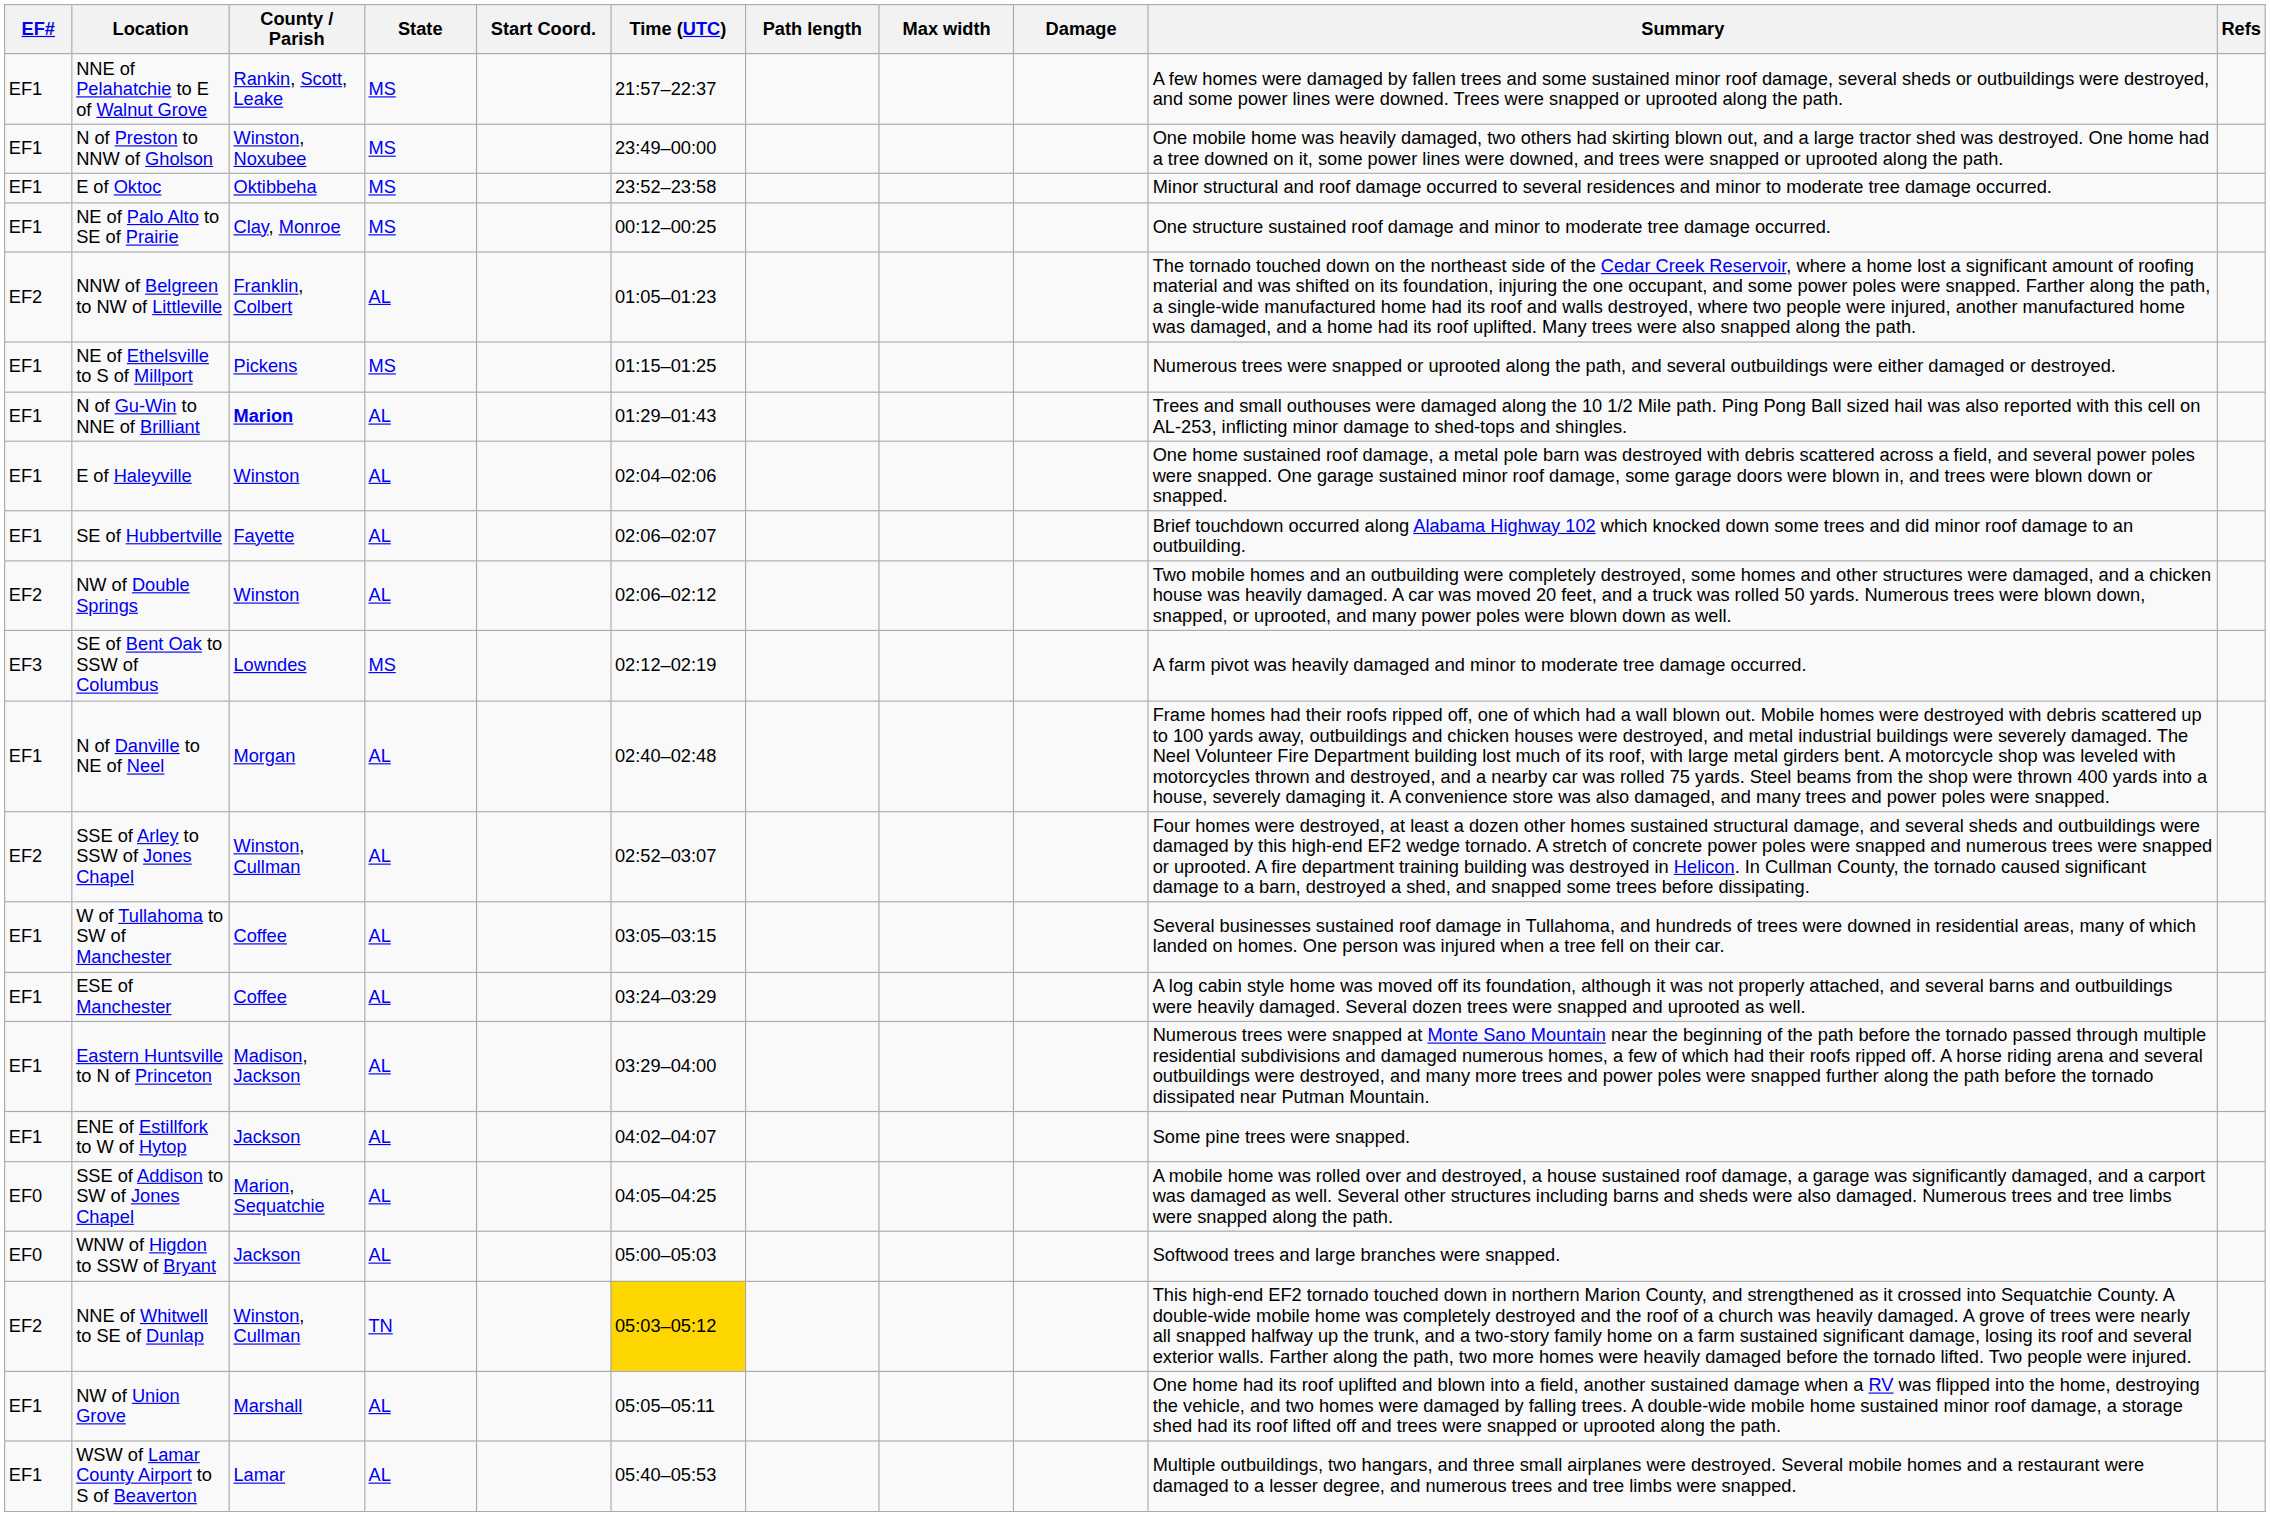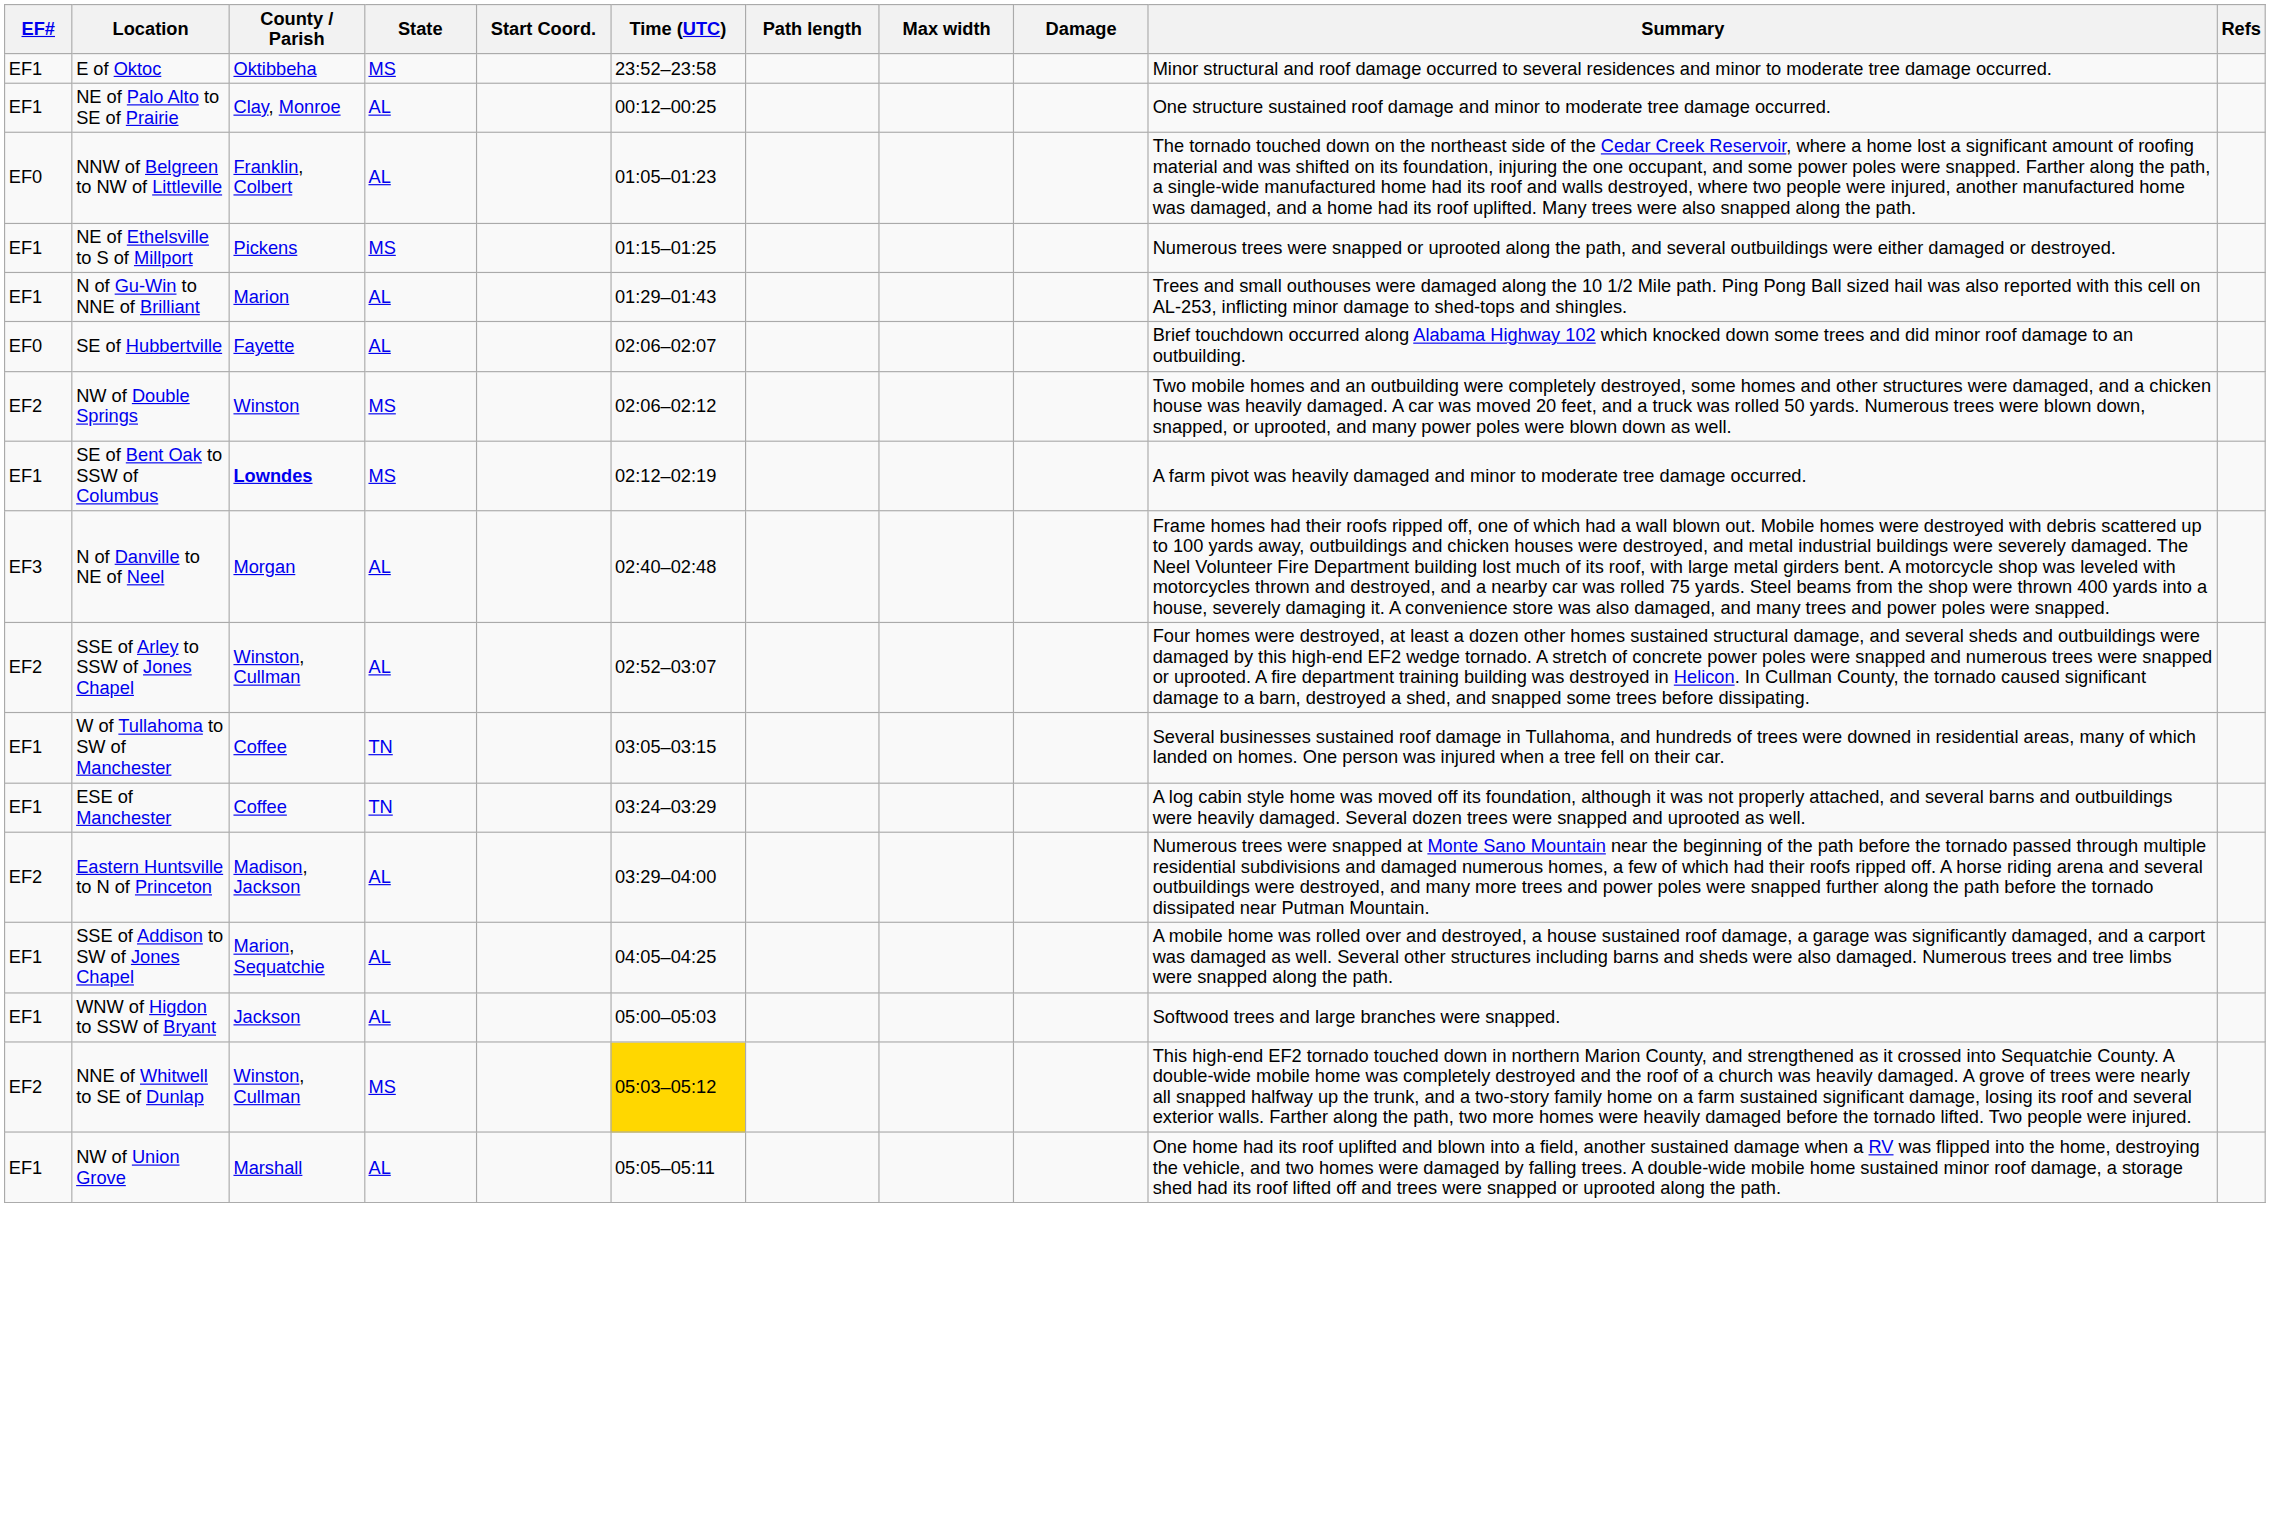- row: (143, 88)
- row: (145, 148)
(382, 227) MS -> (380, 107) AL
(25, 296) EF2 -> (25, 177) EF0
(263, 416) bold -> (261, 296) normal
- row: (134, 476)
(25, 535) EF1 -> (25, 346) EF0
(380, 595) AL -> (382, 406) MS
(25, 665) EF3 -> (25, 476) EF1
(270, 665) normal -> (273, 476) bold
(25, 755) EF1 -> (25, 566) EF3
(380, 936) AL -> (381, 747) TN
(380, 996) AL -> (381, 807) TN
(25, 1066) EF1 -> (25, 877) EF2
- row: (142, 1136)
(25, 1196) EF0 -> (25, 957) EF1
(25, 1256) EF0 -> (25, 1017) EF1
(381, 1325) TN -> (382, 1087) MS
- row: (144, 1476)
